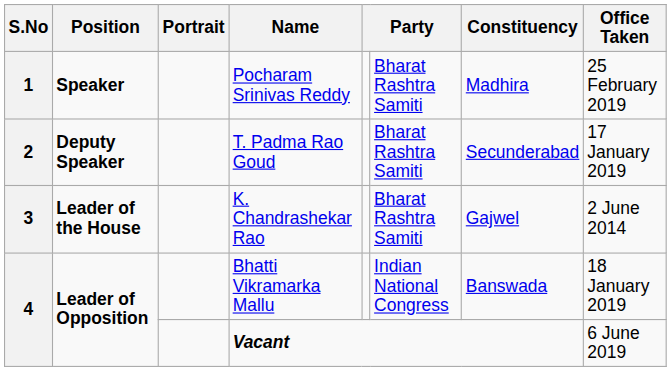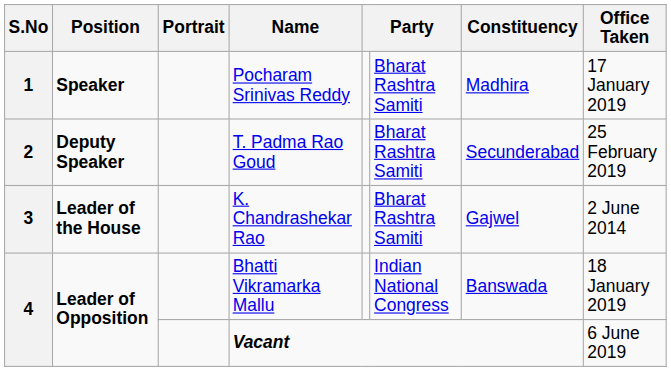(622, 85) 25 February 2019 -> (618, 85) 17 January 2019
(618, 152) 17 January 2019 -> (622, 152) 25 February 2019
